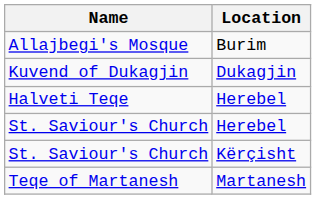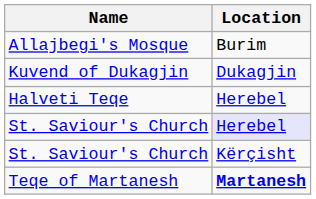(251, 127) no background -> (251, 127) lavender background
(261, 181) normal -> (261, 181) bold
